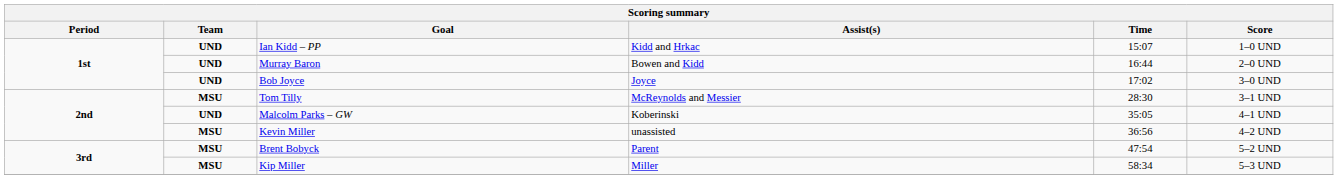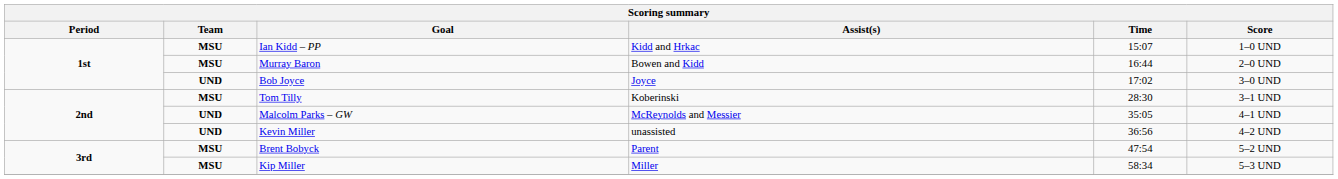(210, 47) UND -> (210, 47) MSU
(210, 64) UND -> (210, 64) MSU
(686, 98) McReynolds and Messier -> (655, 98) Koberinski
(655, 115) Koberinski -> (686, 115) McReynolds and Messier
(210, 132) MSU -> (210, 132) UND
